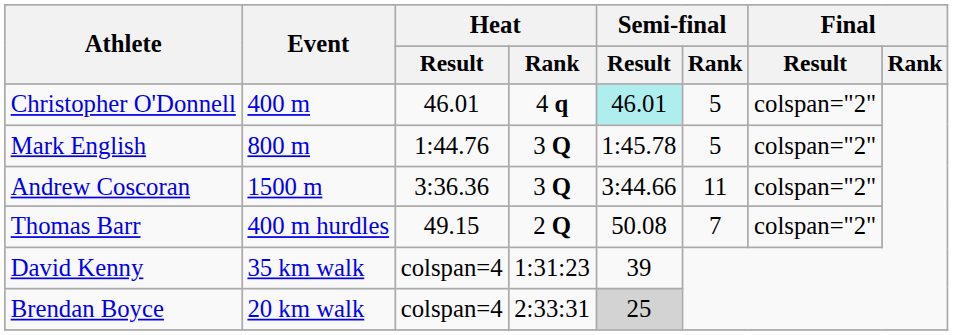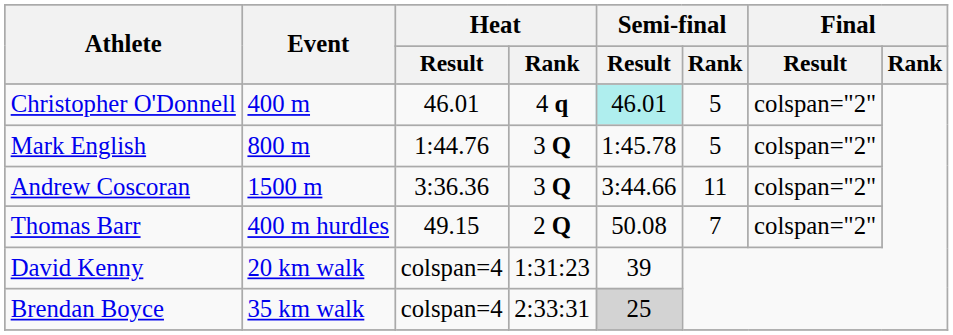(306, 268) 35 km walk -> (306, 268) 20 km walk
(306, 309) 20 km walk -> (306, 309) 35 km walk
